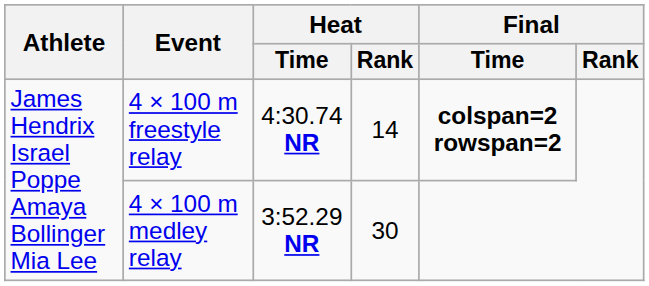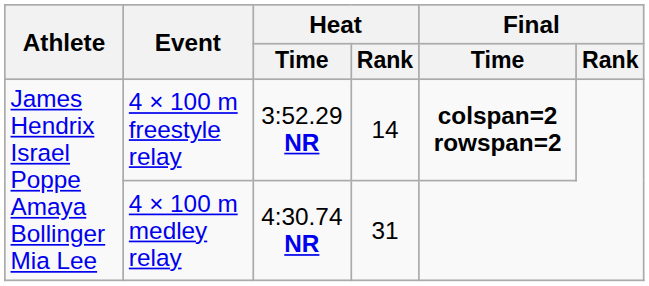(302, 130) 4:30.74 NR -> (302, 130) 3:52.29 NR
(302, 230) 3:52.29 NR -> (302, 230) 4:30.74 NR
(385, 230) 30 -> (385, 230) 31
